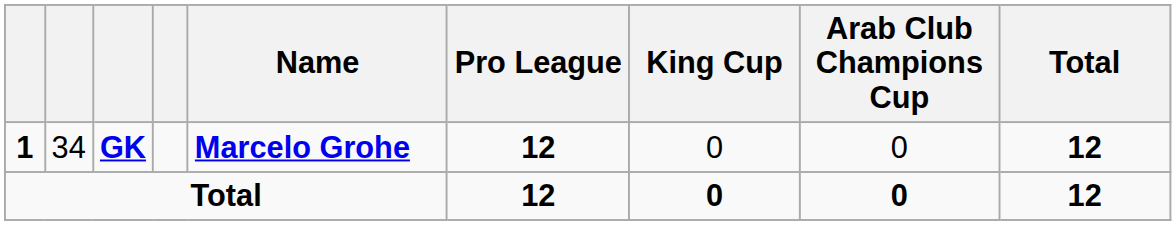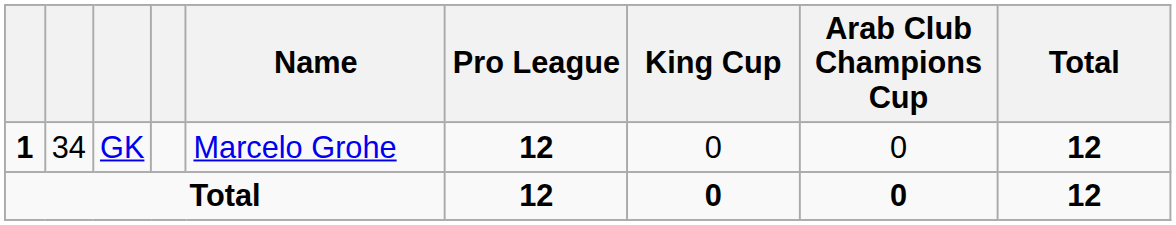(123, 146) bold -> (122, 146) normal
(302, 146) bold -> (295, 146) normal
